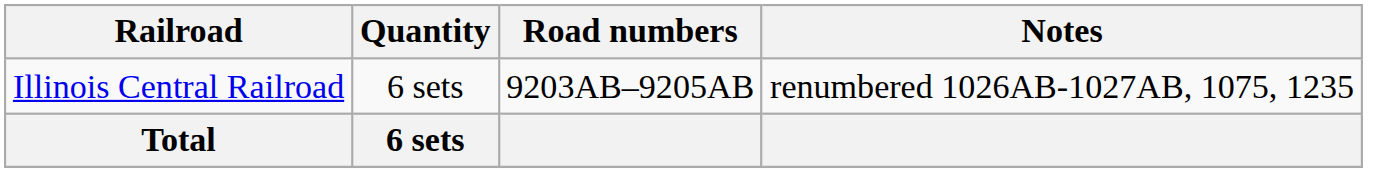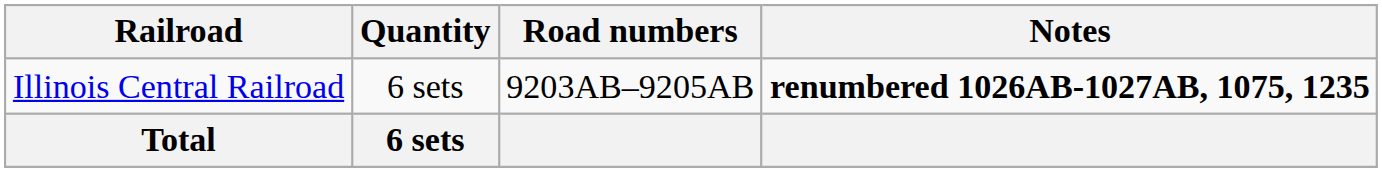(1062, 85) normal -> (1070, 85) bold
